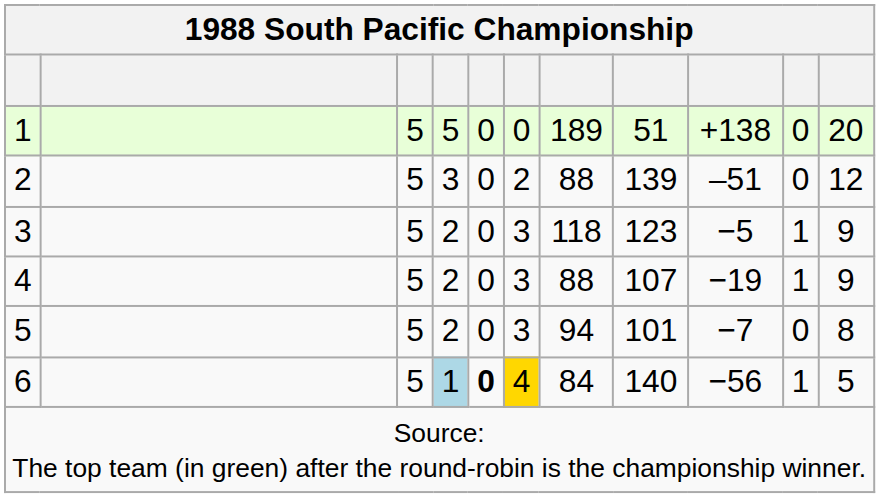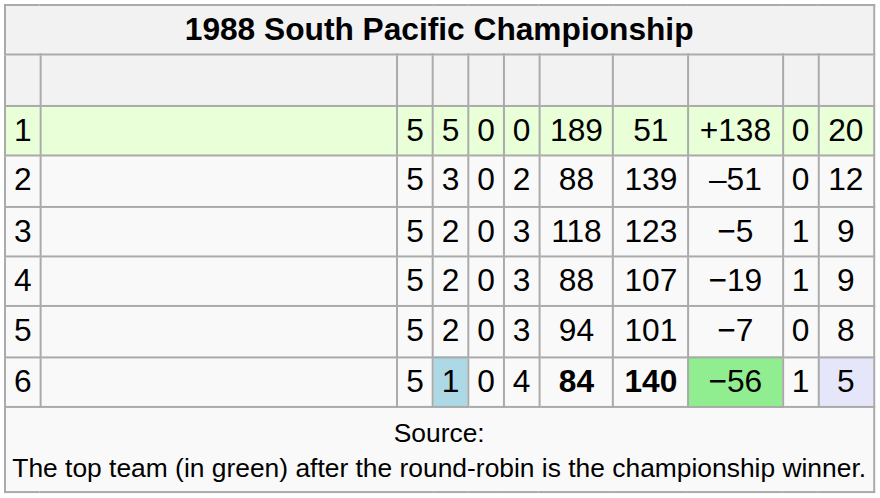(486, 381) bold -> (486, 381) normal
(522, 381) gold background -> (522, 381) no background
(576, 381) normal -> (576, 381) bold
(651, 381) normal -> (651, 381) bold
(735, 381) no background -> (735, 381) lightgreen background
(846, 381) no background -> (846, 381) lavender background
